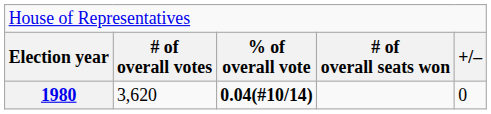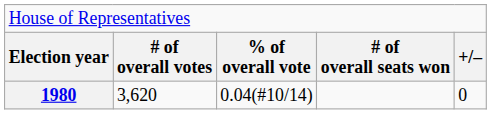(266, 94) bold -> (266, 94) normal
